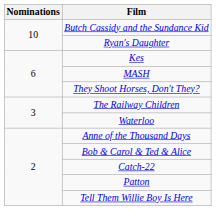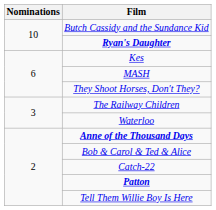(136, 43) normal -> (136, 43) bold
(136, 136) normal -> (136, 136) bold
(136, 182) normal -> (136, 182) bold
